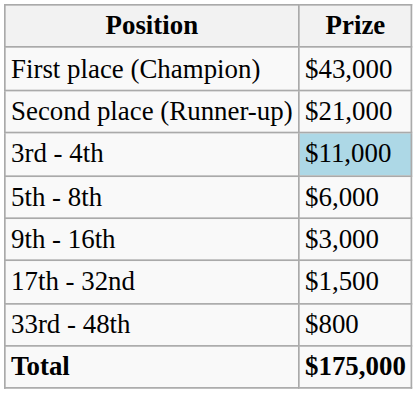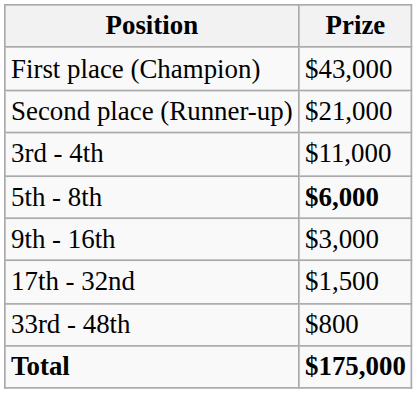(348, 153) lightblue background -> (348, 153) no background
(342, 196) normal -> (342, 196) bold
